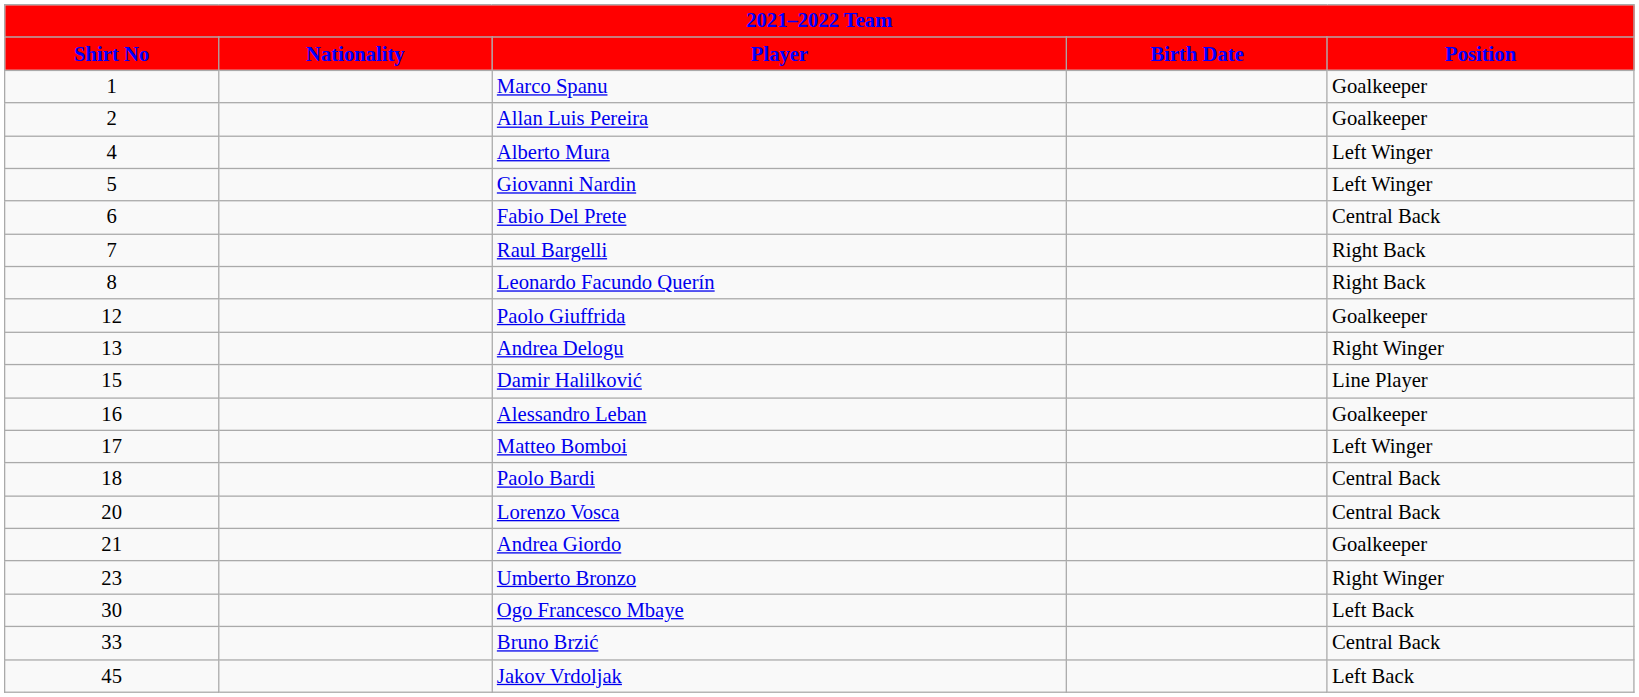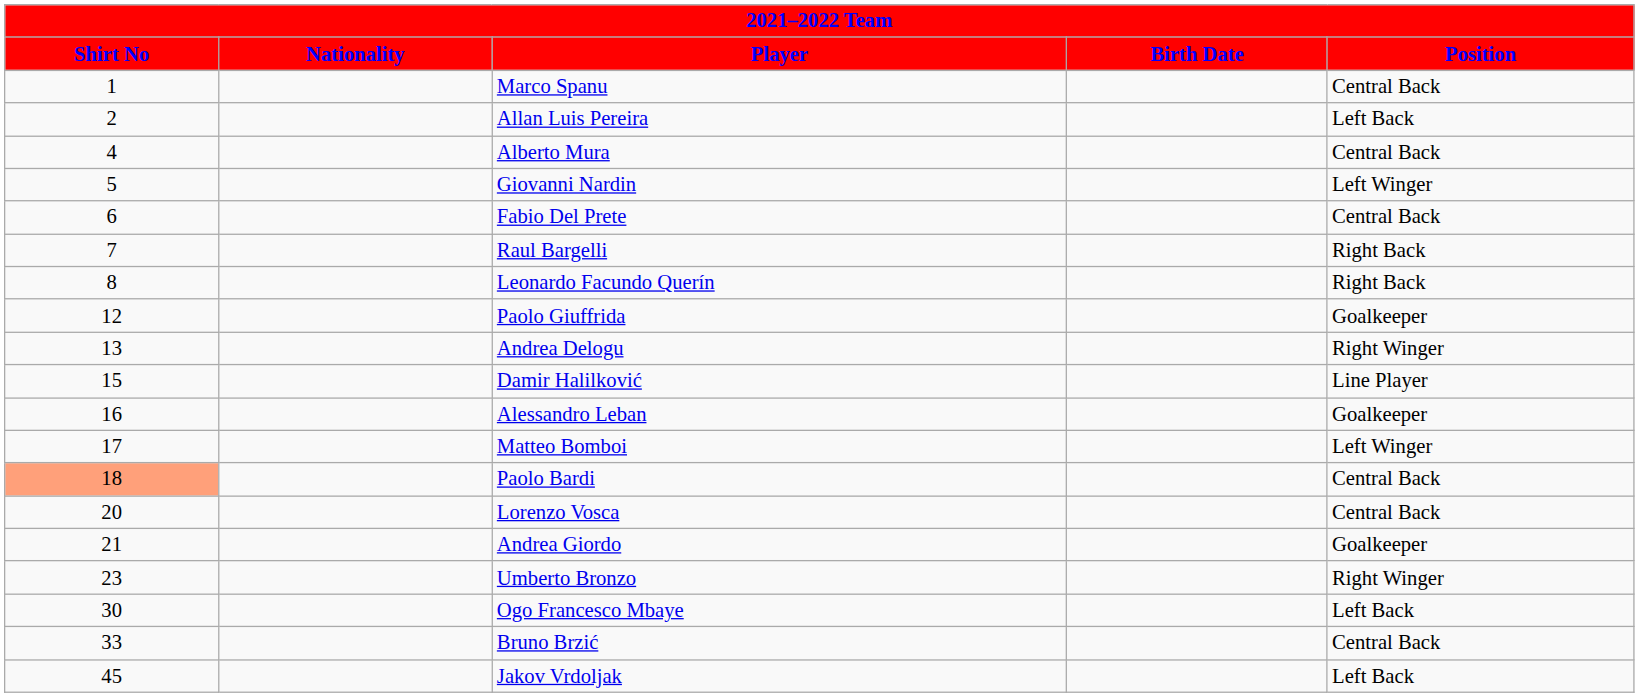(1380, 86) Goalkeeper -> (1386, 86) Central Back
(1380, 119) Goalkeeper -> (1373, 119) Left Back
(1382, 151) Left Winger -> (1386, 151) Central Back
(112, 479) no background -> (112, 479) lightsalmon background
